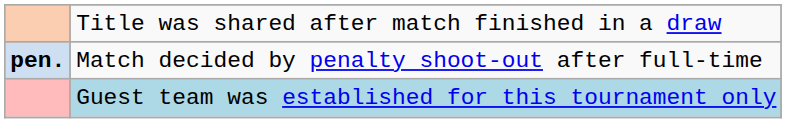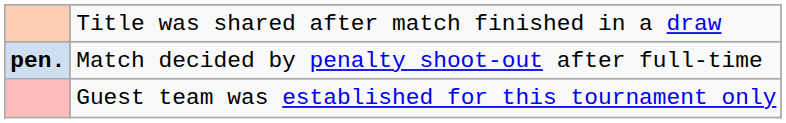(426, 98) lightblue background -> (426, 98) no background
